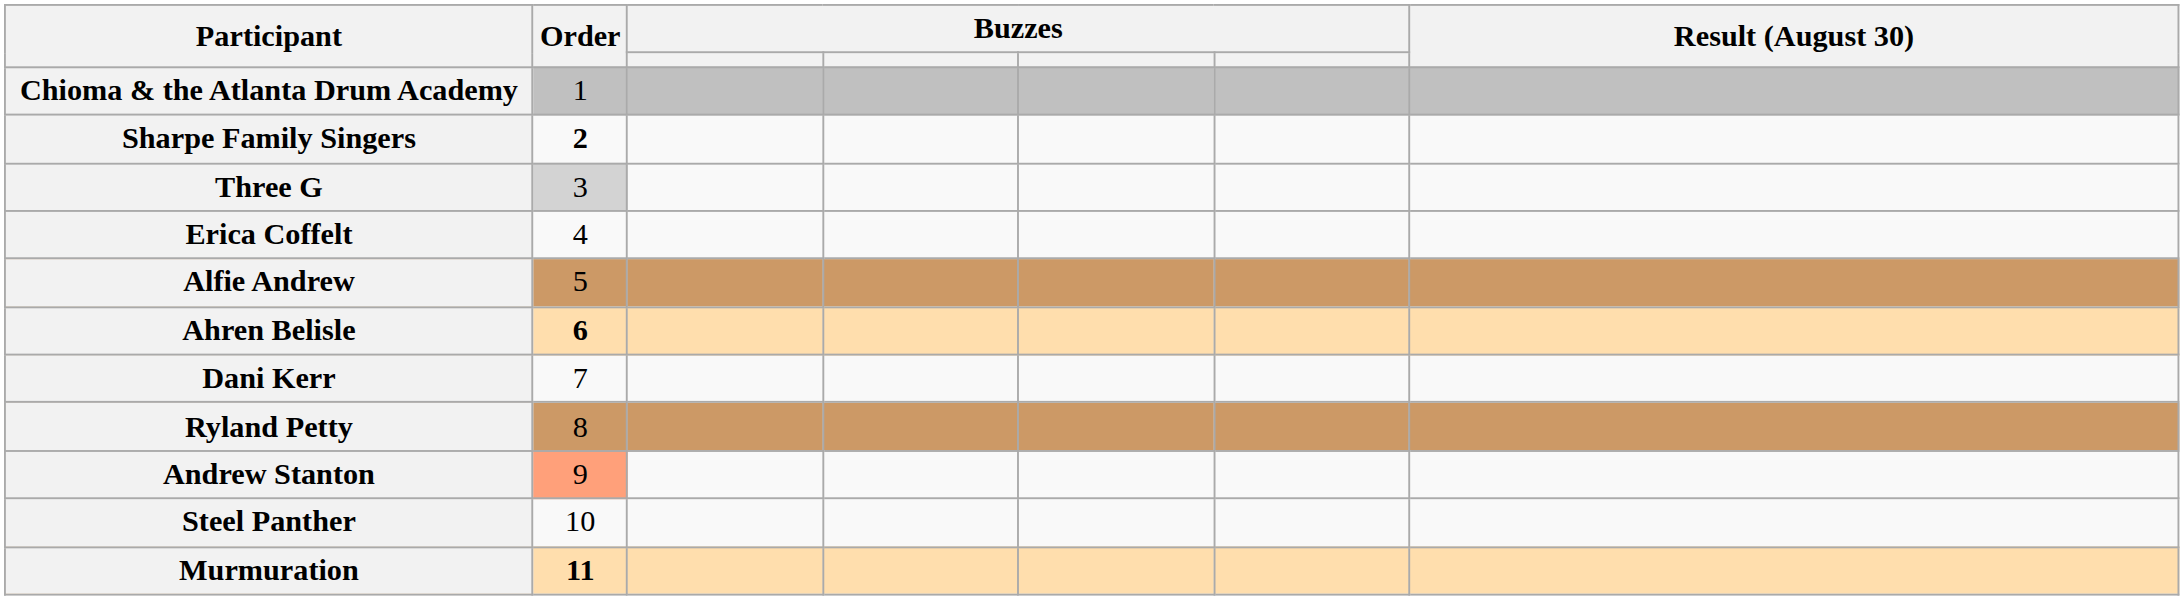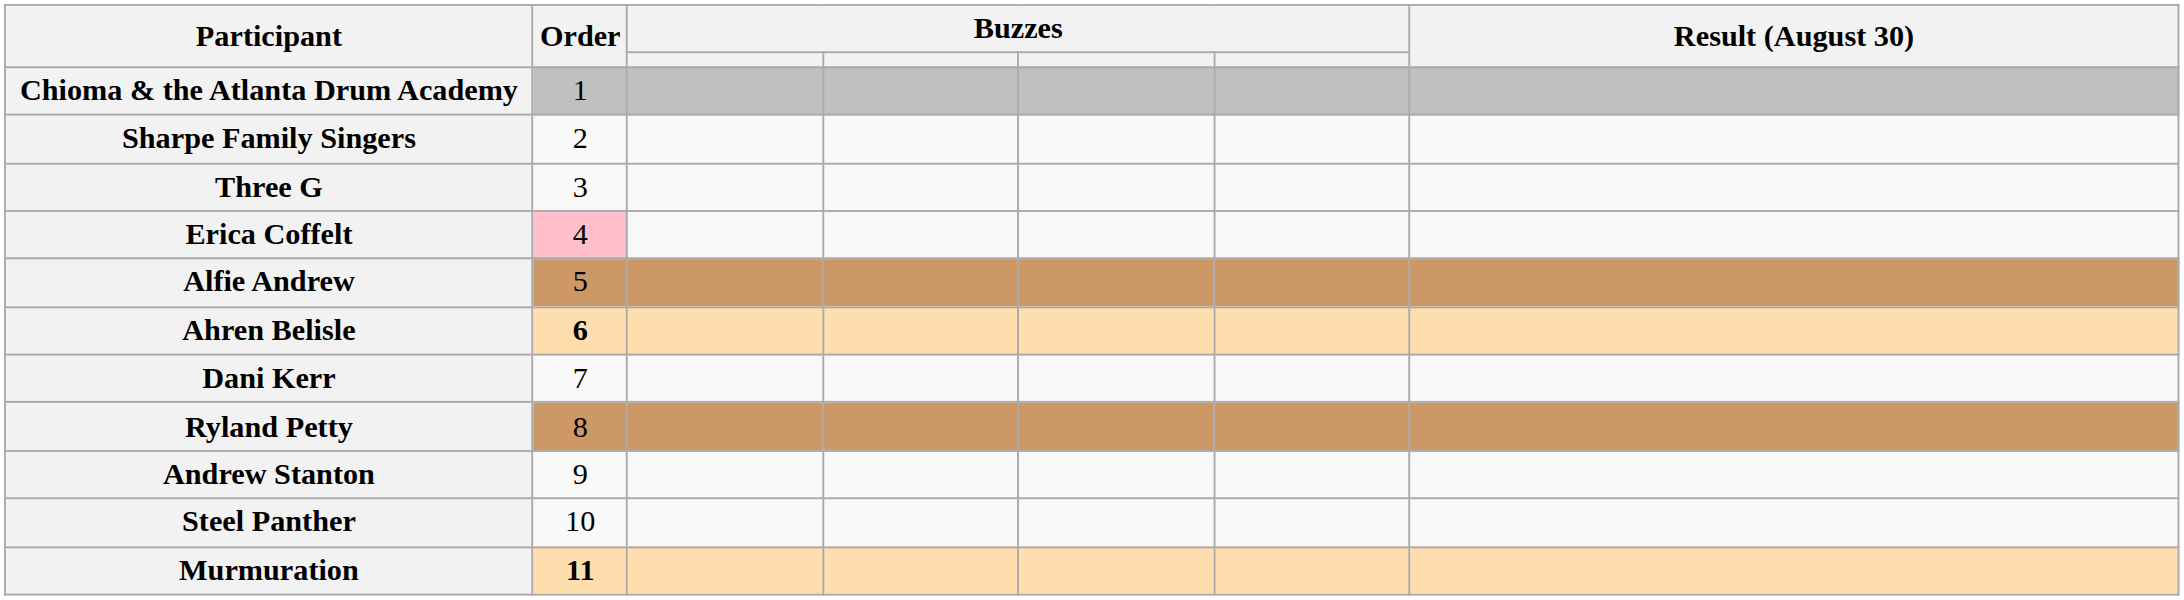(580, 138) bold -> (580, 138) normal
(580, 186) lightgrey background -> (580, 186) no background
(580, 234) no background -> (580, 234) pink background
(580, 474) lightsalmon background -> (580, 474) no background
